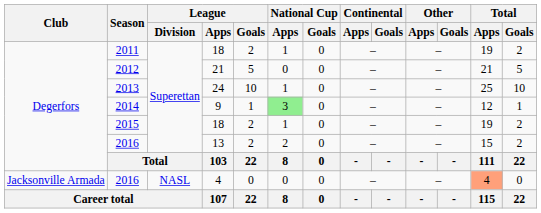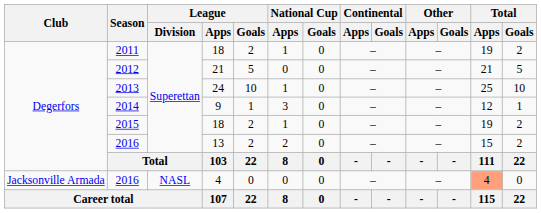(285, 106) lightgreen background -> (285, 106) no background
